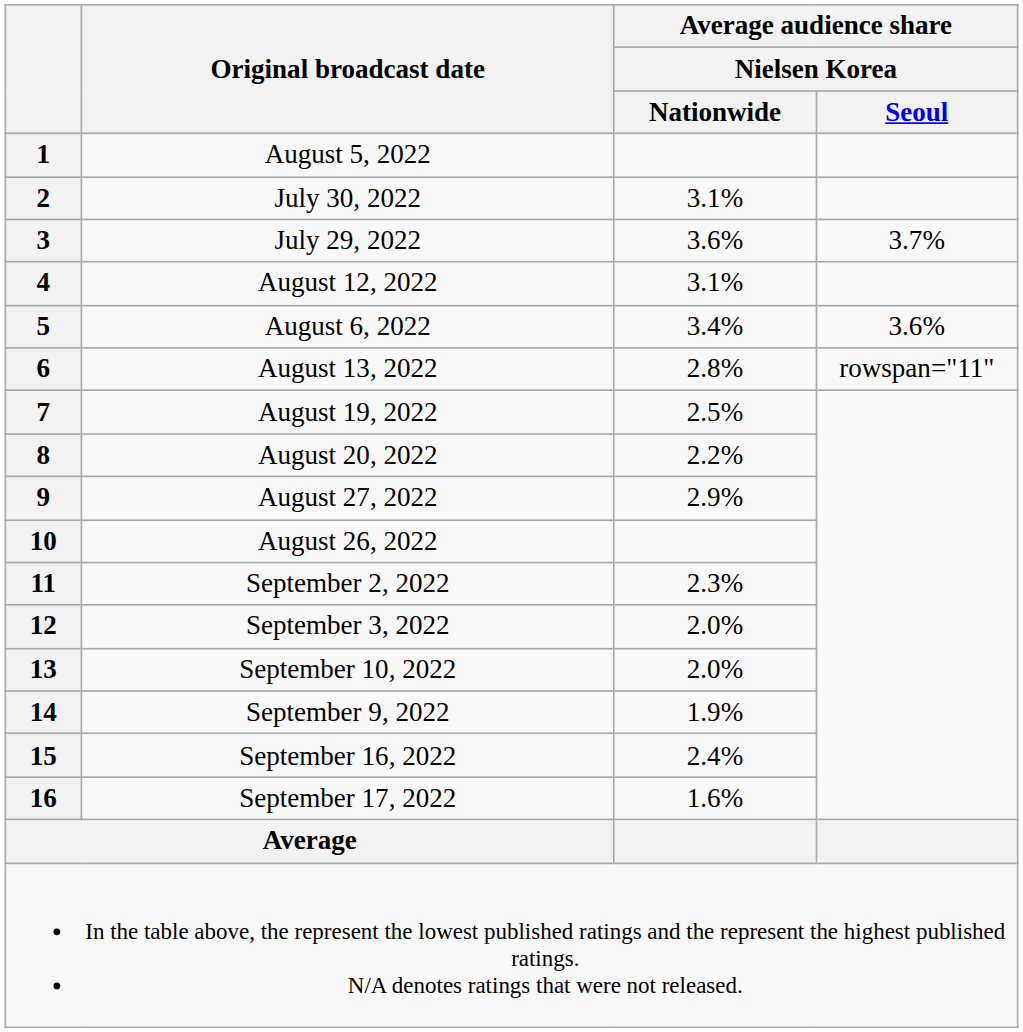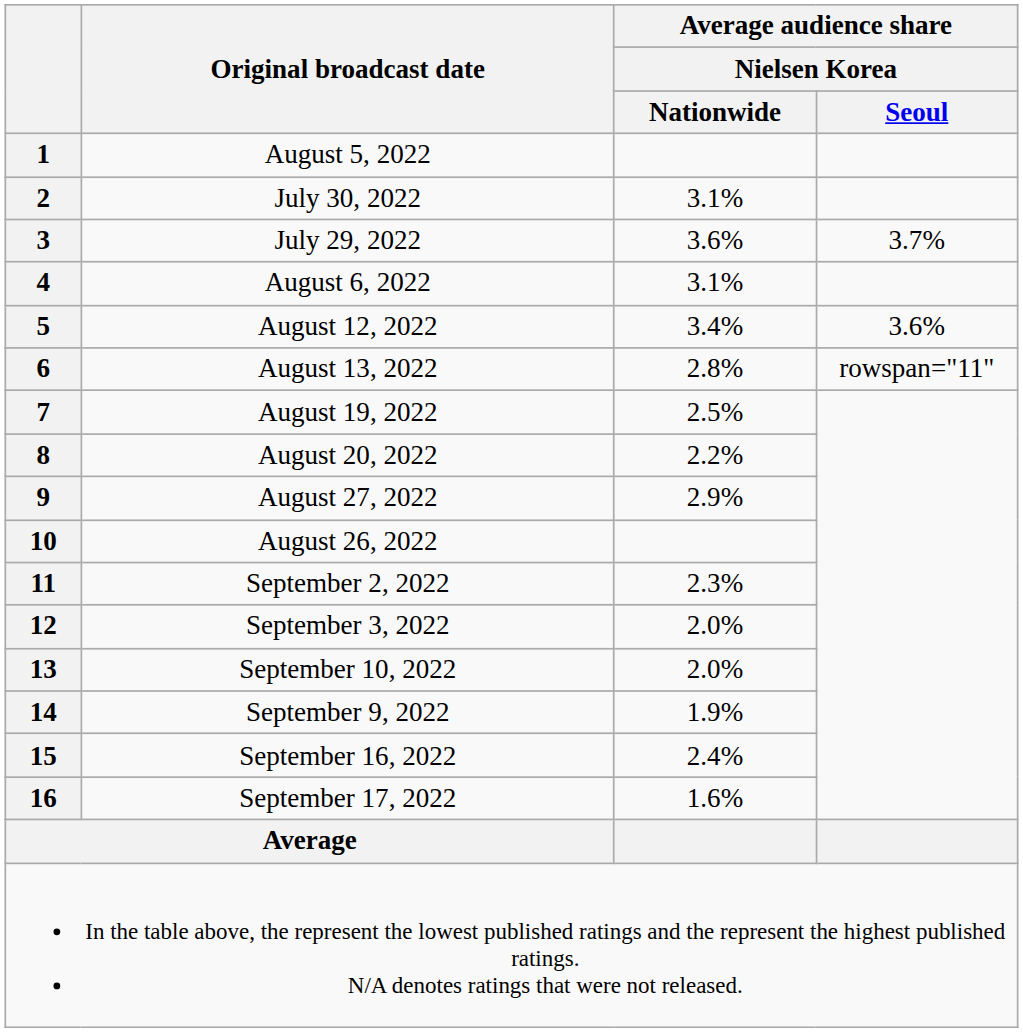(348, 283) August 12, 2022 -> (348, 283) August 6, 2022
(348, 326) August 6, 2022 -> (348, 326) August 12, 2022
